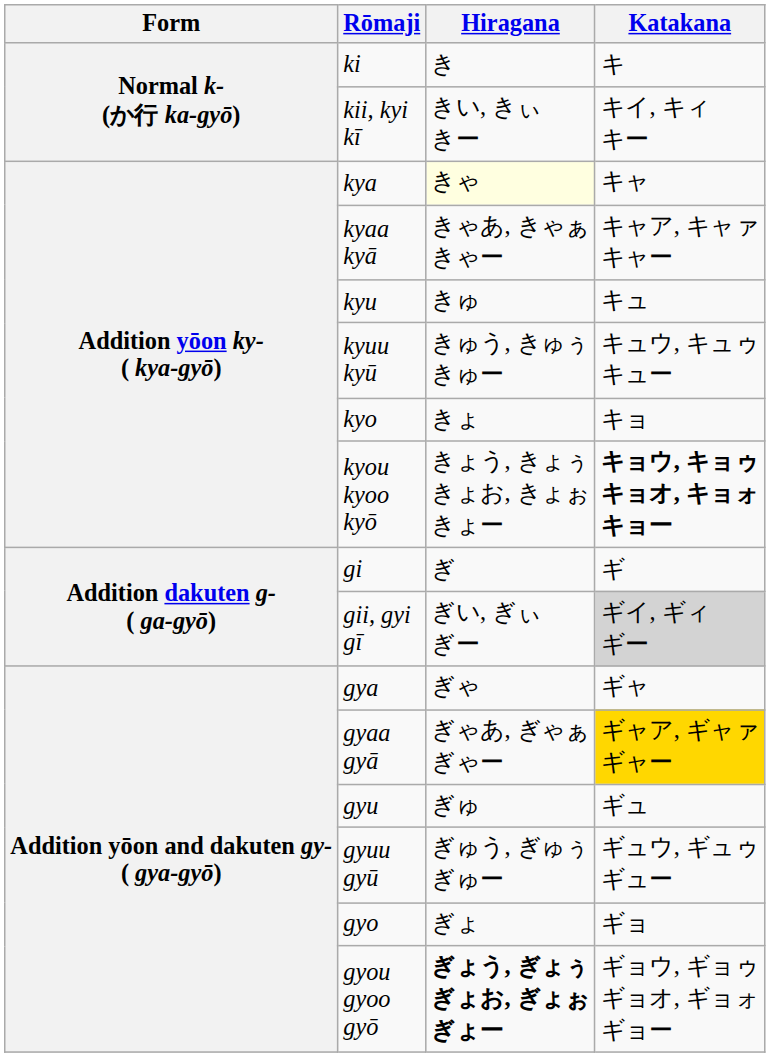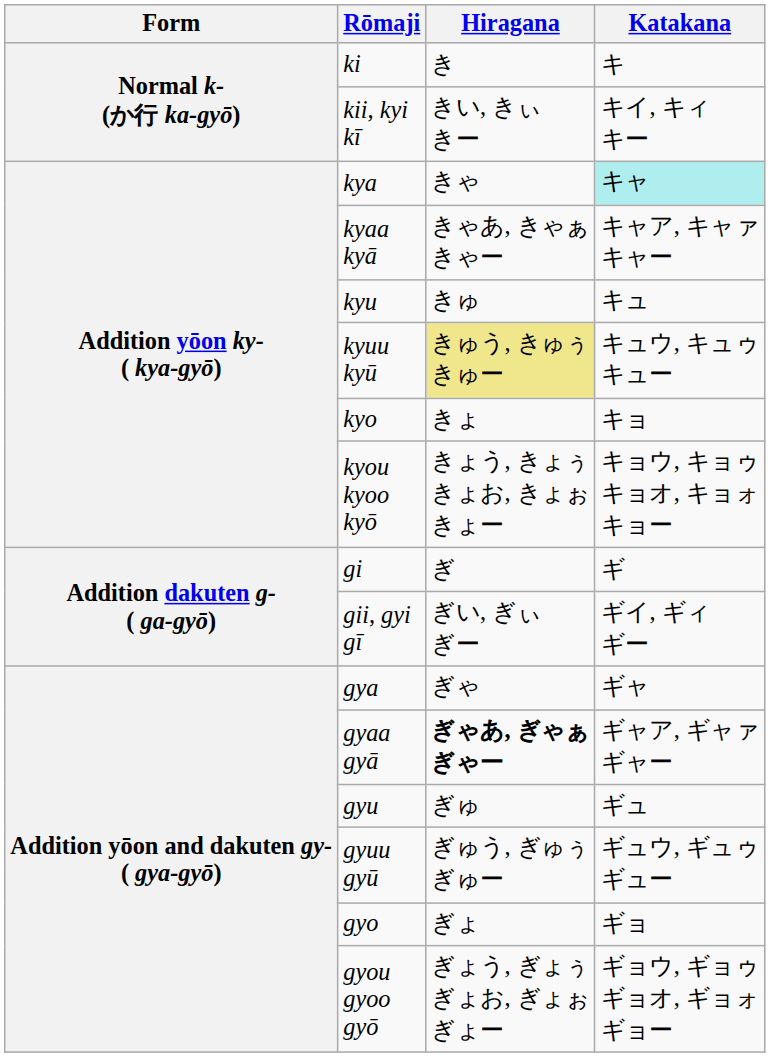(456, 182) lightyellow background -> (456, 182) no background
(625, 182) no background -> (625, 182) paleturquoise background
(510, 359) no background -> (510, 359) khaki background
(680, 493) bold -> (680, 493) normal
(655, 627) lightgrey background -> (655, 627) no background
(510, 745) normal -> (510, 745) bold
(680, 745) gold background -> (680, 745) no background
(510, 998) bold -> (510, 998) normal
